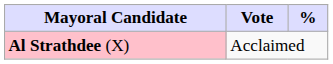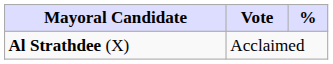(69, 45) pink background -> (69, 45) no background
